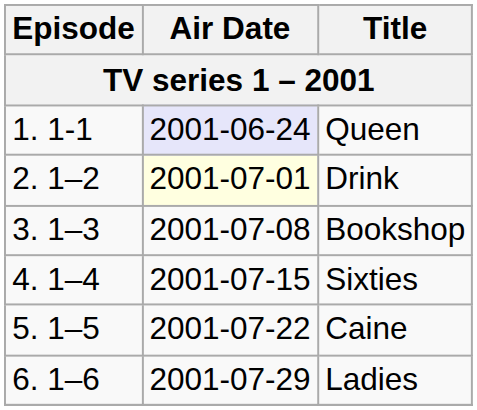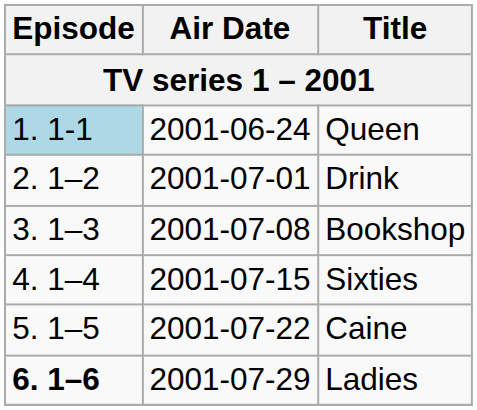(53, 129) no background -> (53, 129) lightblue background
(230, 129) lavender background -> (230, 129) no background
(230, 179) lightyellow background -> (230, 179) no background
(56, 379) normal -> (56, 379) bold
